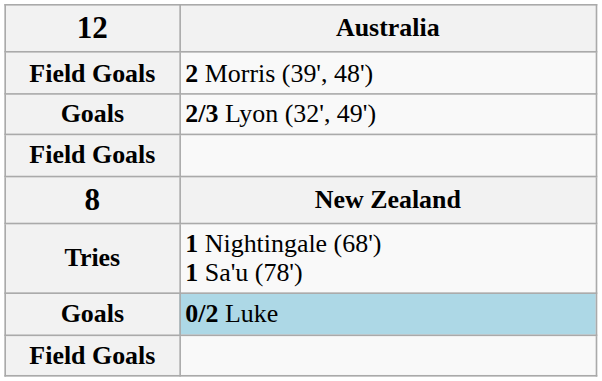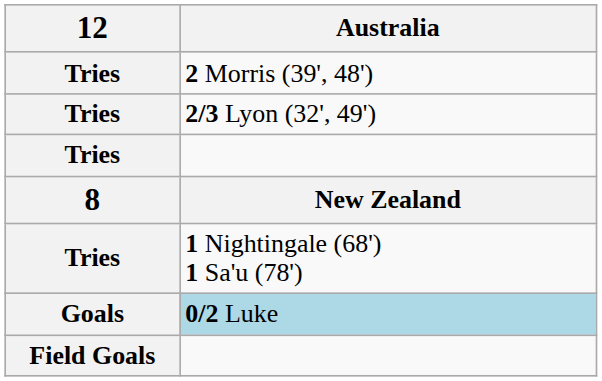(92, 72) Field Goals -> (92, 72) Tries
(92, 113) Goals -> (92, 113) Tries
(92, 154) Field Goals -> (92, 154) Tries
